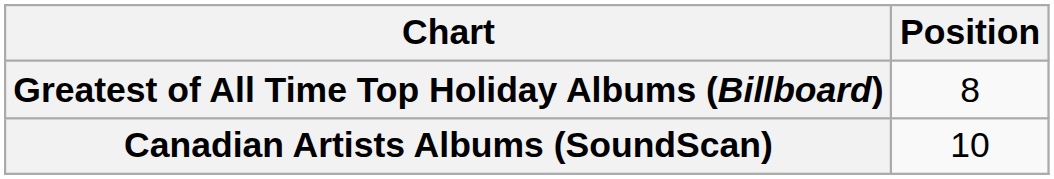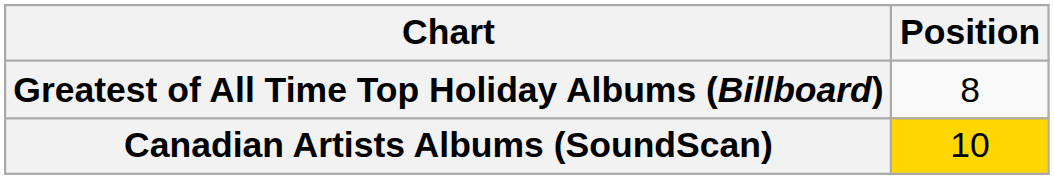(970, 145) no background -> (970, 145) gold background
